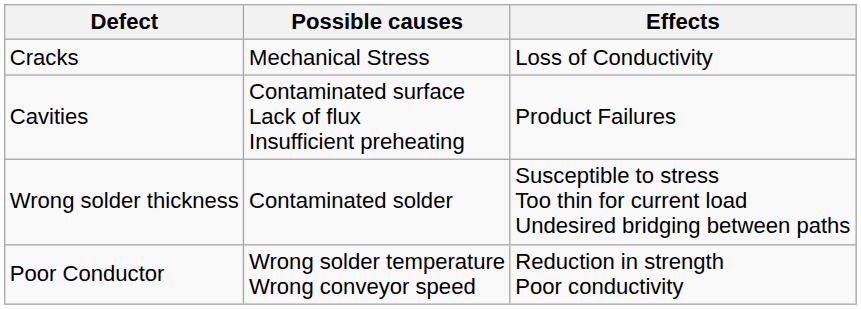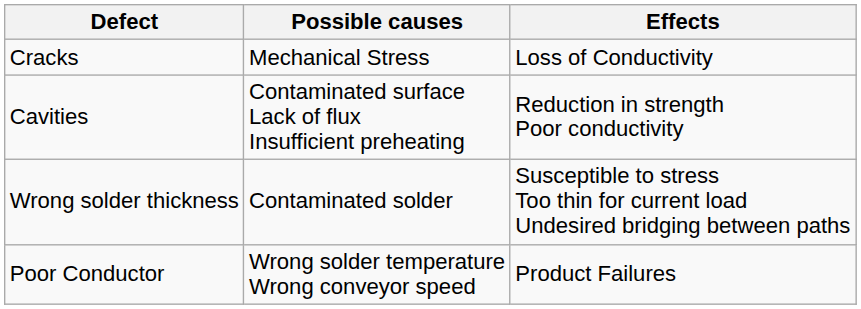(596, 116) Product Failures -> (620, 116) Reduction in strength Poor conductivity
(620, 273) Reduction in strength Poor conductivity -> (596, 273) Product Failures
